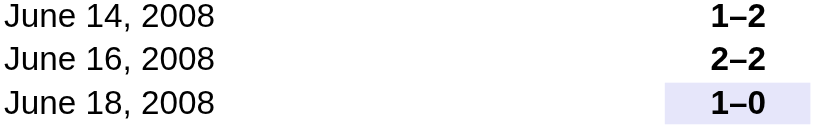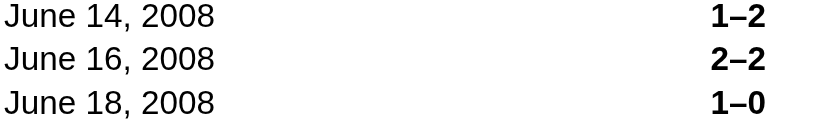(738, 102) lavender background -> (738, 102) no background
